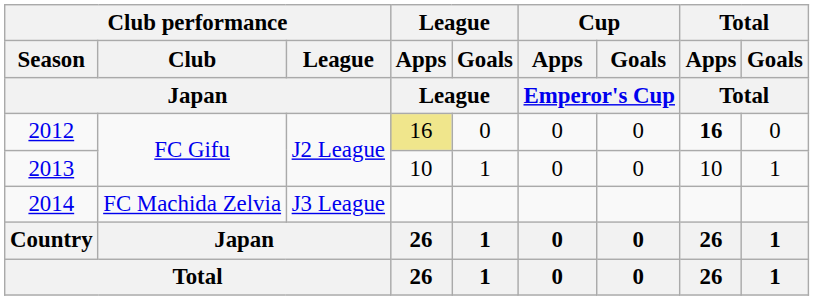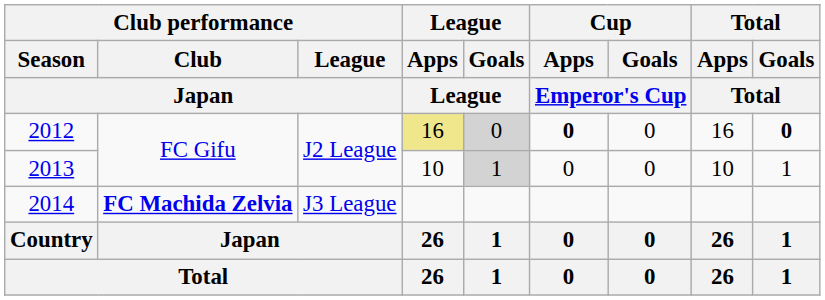(485, 131) no background -> (496, 131) lightgrey background
(557, 131) normal -> (569, 131) bold
(711, 131) bold -> (722, 131) normal
(775, 131) normal -> (786, 131) bold
(485, 167) no background -> (496, 167) lightgrey background
(192, 204) normal -> (198, 204) bold
